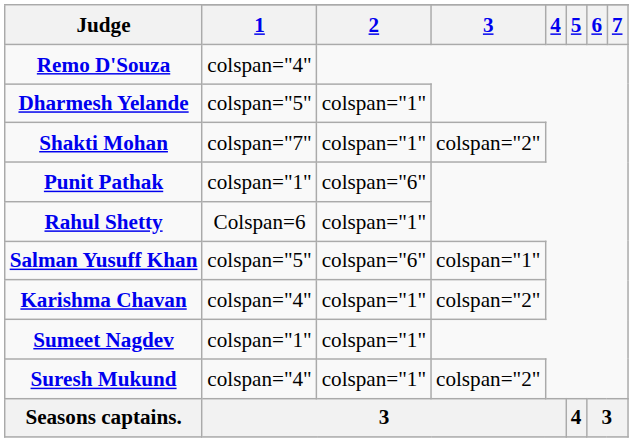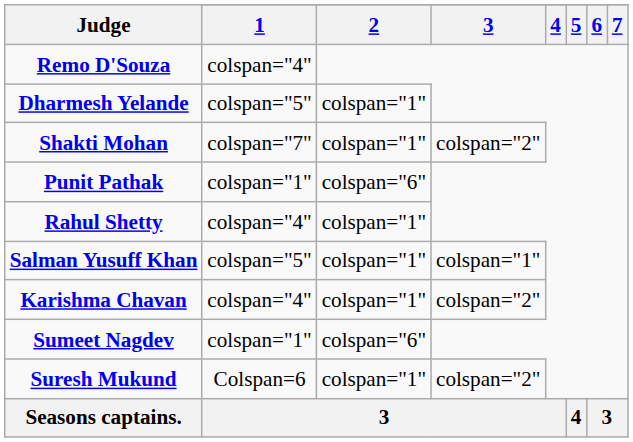(260, 221) Colspan=6 -> (260, 221) colspan="4"
(374, 261) colspan="6" -> (374, 261) colspan="1"
(374, 339) colspan="1" -> (374, 339) colspan="6"
(260, 379) colspan="4" -> (260, 379) Colspan=6
